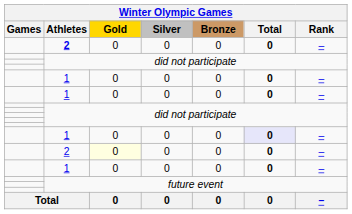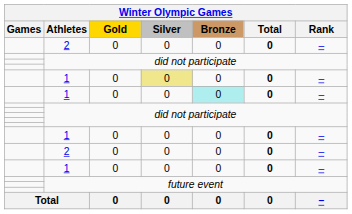(67, 46) bold -> (67, 46) normal
(167, 78) no background -> (167, 78) khaki background
(218, 95) no background -> (218, 95) paleturquoise background
(270, 136) lavender background -> (270, 136) no background
(115, 152) lightyellow background -> (115, 152) no background
